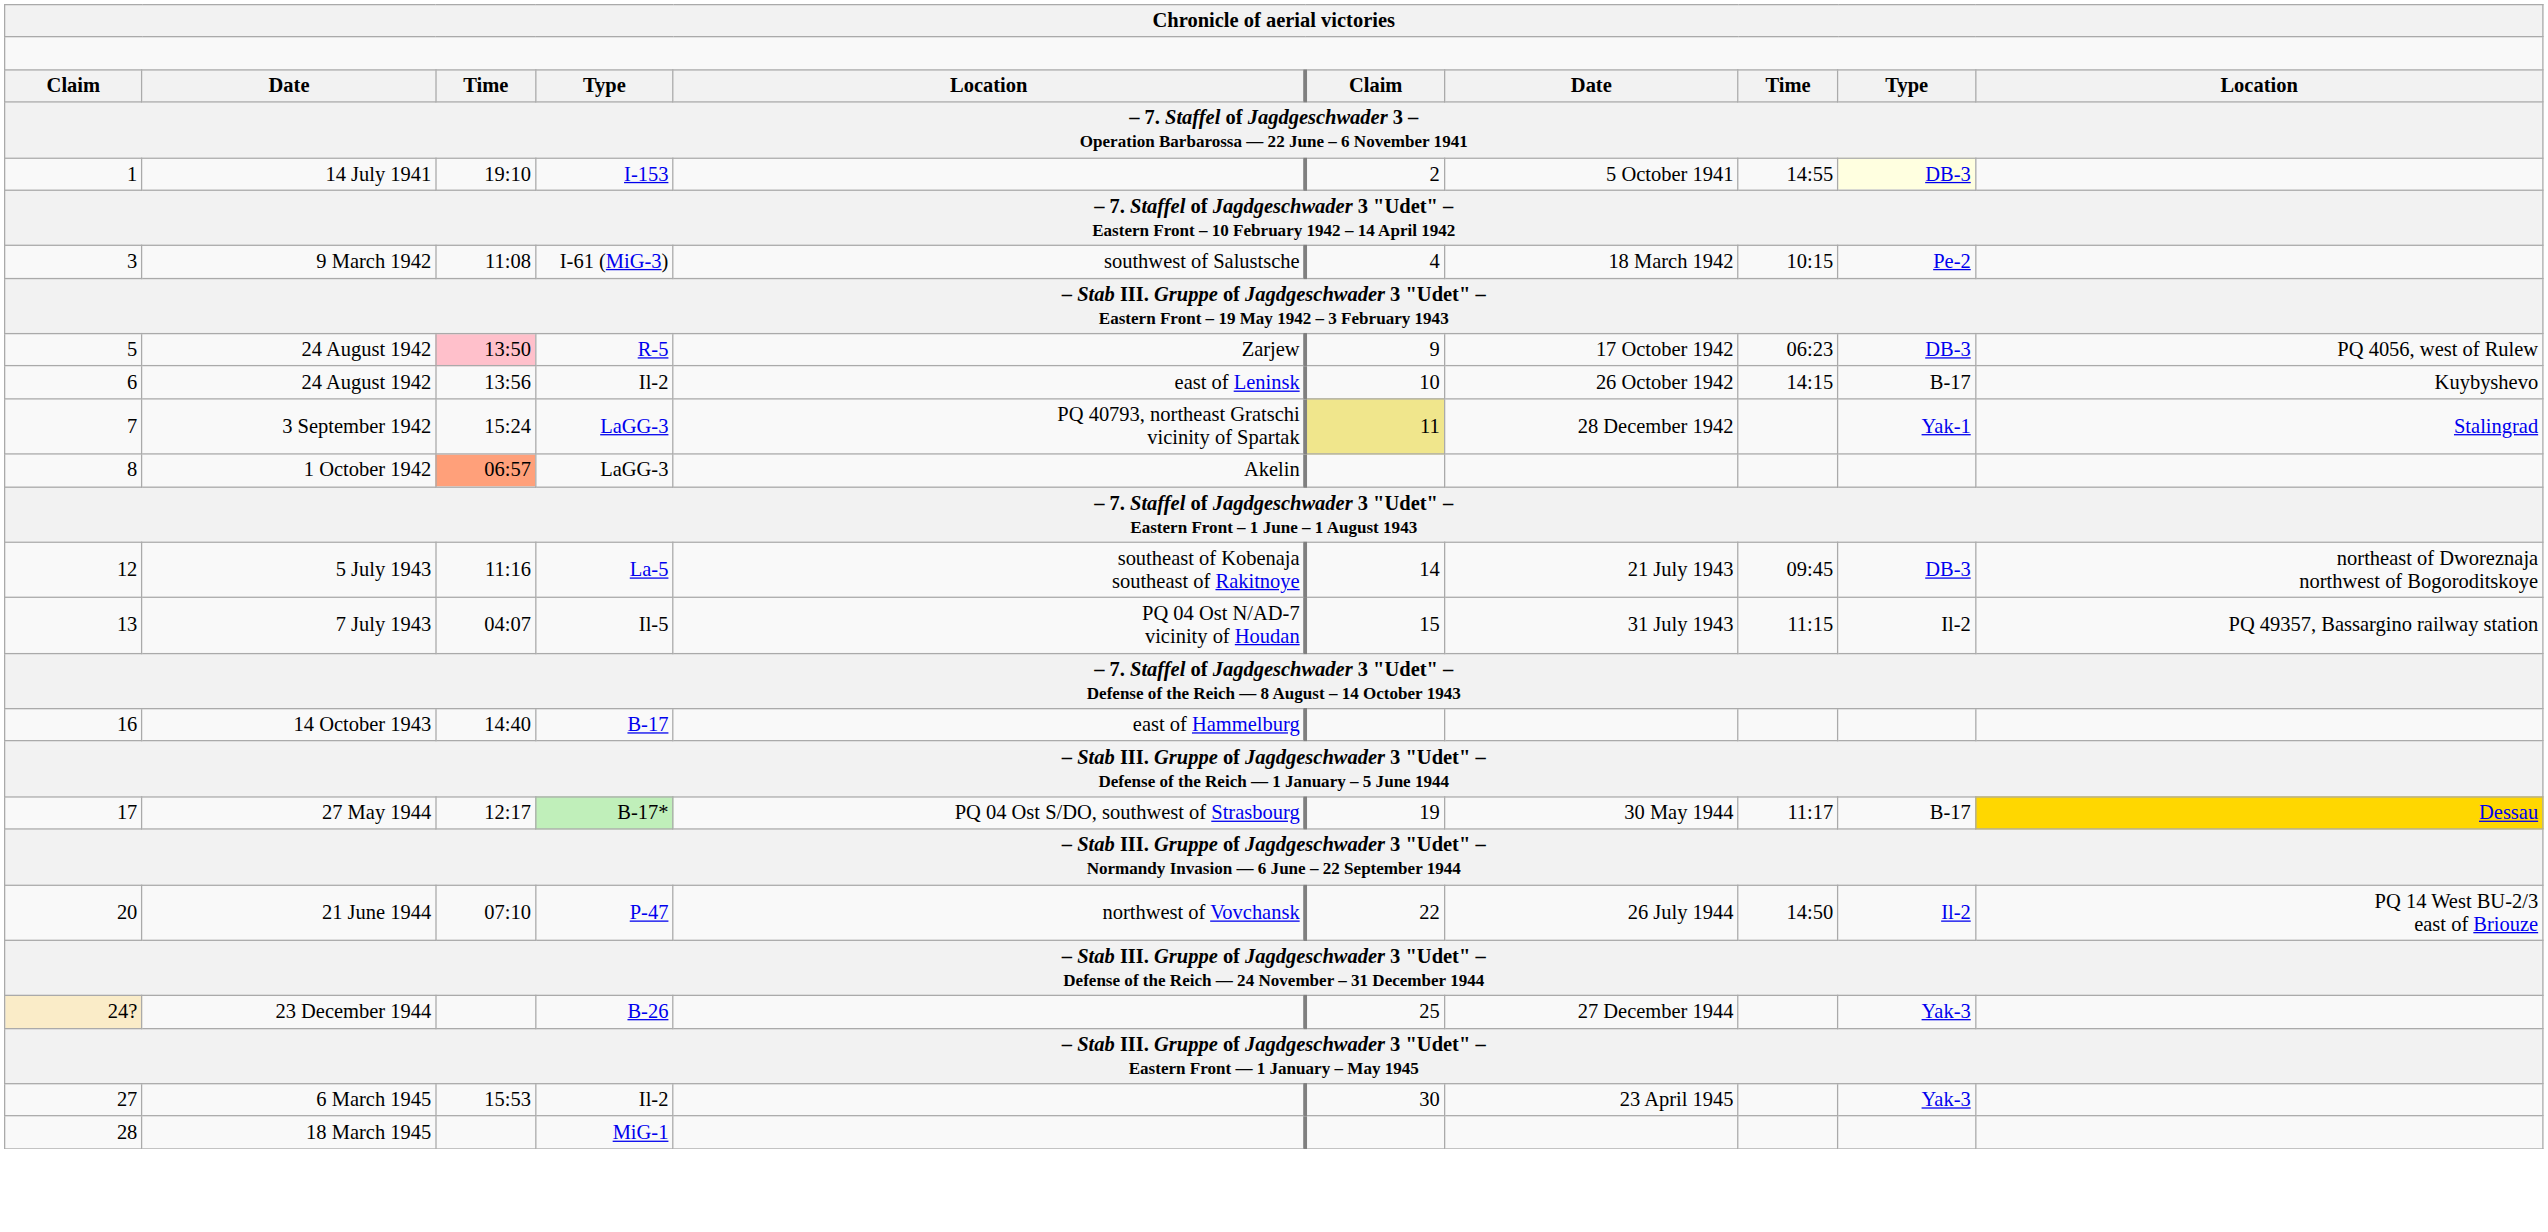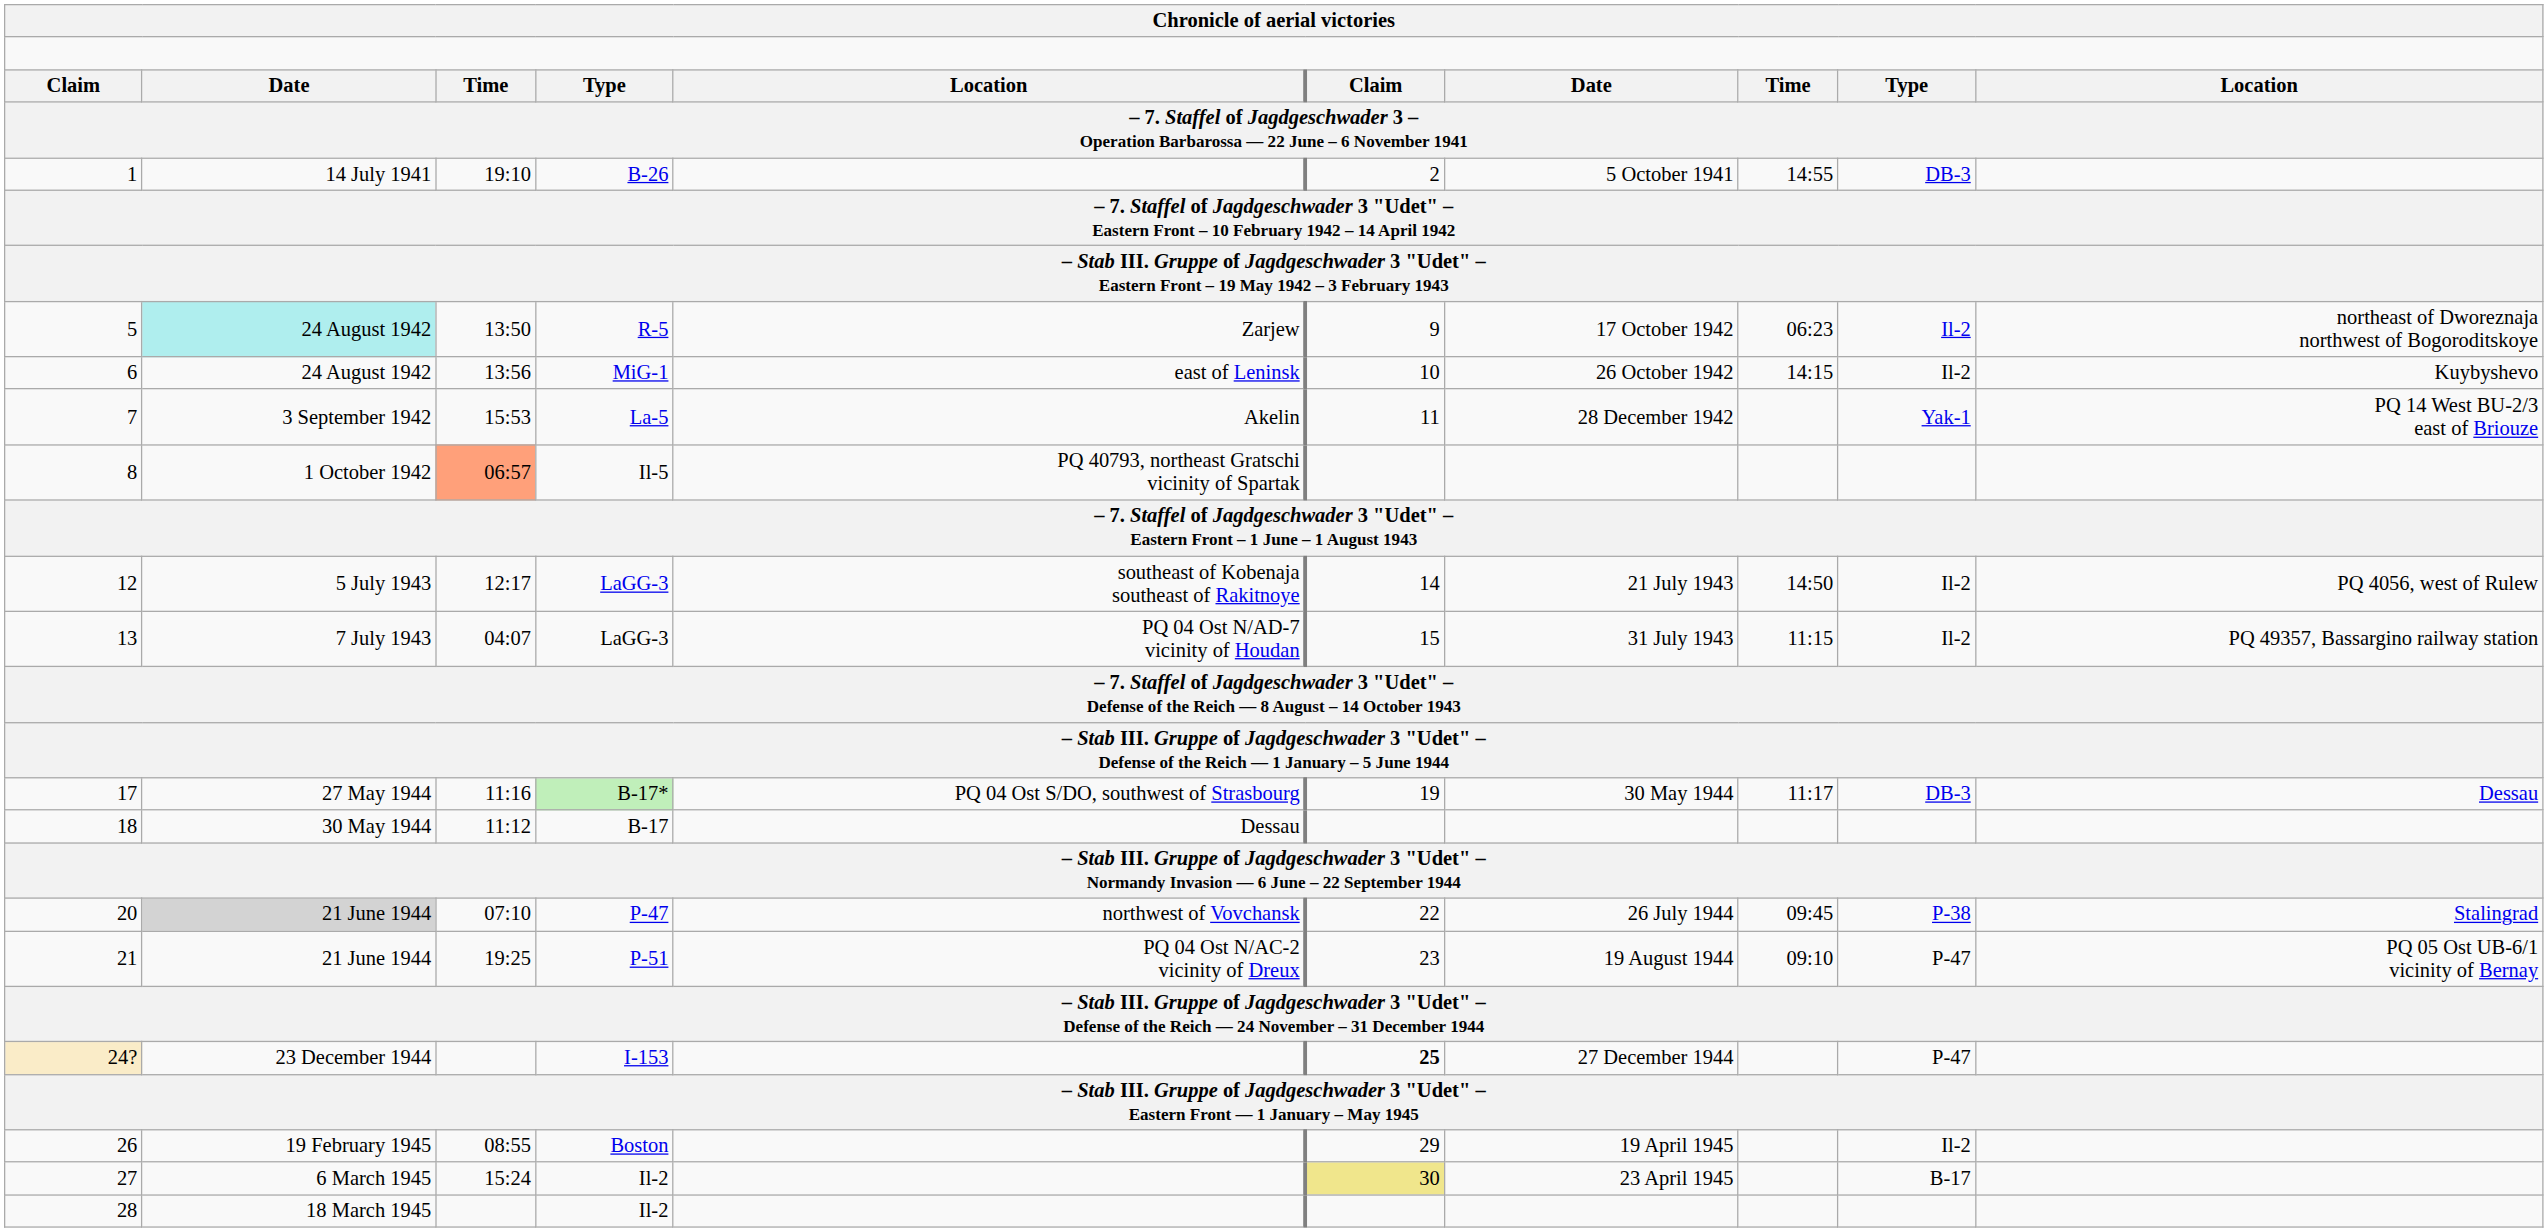(646, 173) I-153 -> (648, 173) B-26
(1948, 173) lightyellow background -> (1948, 173) no background
- row: (132, 261)
(366, 349) no background -> (366, 328) paleturquoise background
(508, 349) pink background -> (508, 328) no background
(1948, 349) DB-3 -> (1956, 328) Il-2
(2438, 349) PQ 4056, west of Rulew -> (2419, 328) northeast of Dworeznaja northwest of Bogoroditskoye
(654, 382) Il-2 -> (641, 372) MiG-1
(1950, 382) B-17 -> (1956, 372) Il-2
(508, 426) 15:24 -> (508, 416) 15:53
(634, 426) LaGG-3 -> (649, 416) La-5
(1178, 426) PQ 40793, northeast Gratschi vicinity of Spartak -> (1272, 416) Akelin
(1430, 426) khaki background -> (1430, 416) no background
(2496, 426) Stalingrad -> (2456, 416) PQ 14 West BU-2/3 east of Briouze
(634, 470) LaGG-3 -> (654, 472) Il-5
(1272, 470) Akelin -> (1178, 472) PQ 40793, northeast Gratschi vicinity of Spartak
(508, 569) 11:16 -> (508, 583) 12:17
(649, 569) La-5 -> (634, 583) LaGG-3
(1810, 569) 09:45 -> (1810, 583) 14:50
(1948, 569) DB-3 -> (1956, 583) Il-2
(2419, 569) northeast of Dworeznaja northwest of Bogoroditskoye -> (2438, 583) PQ 4056, west of Rulew
(654, 625) Il-5 -> (634, 638) LaGG-3
- row: (127, 724)
(508, 812) 12:17 -> (508, 793) 11:16
(1950, 812) B-17 -> (1948, 793) DB-3
(2509, 812) gold background -> (2509, 793) no background
+ row: (127, 826)
(377, 912) no background -> (377, 914) lightgrey background
(1810, 912) 14:50 -> (1810, 914) 09:45
(1956, 912) Il-2 -> (1951, 914) P-38
(2456, 912) PQ 14 West BU-2/3 east of Briouze -> (2496, 914) Stalingrad
+ row: (127, 958)
(648, 1011) B-26 -> (646, 1057) I-153
(1429, 1011) normal -> (1429, 1057) bold
(1946, 1011) Yak-3 -> (1951, 1057) P-47
+ row: (127, 1145)
(508, 1099) 15:53 -> (508, 1178) 15:24
(1429, 1099) no background -> (1429, 1178) khaki background
(1946, 1099) Yak-3 -> (1950, 1178) B-17
(641, 1132) MiG-1 -> (654, 1210) Il-2
